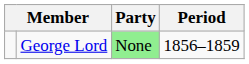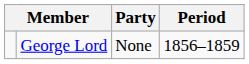(134, 44) lightgreen background -> (134, 44) no background
